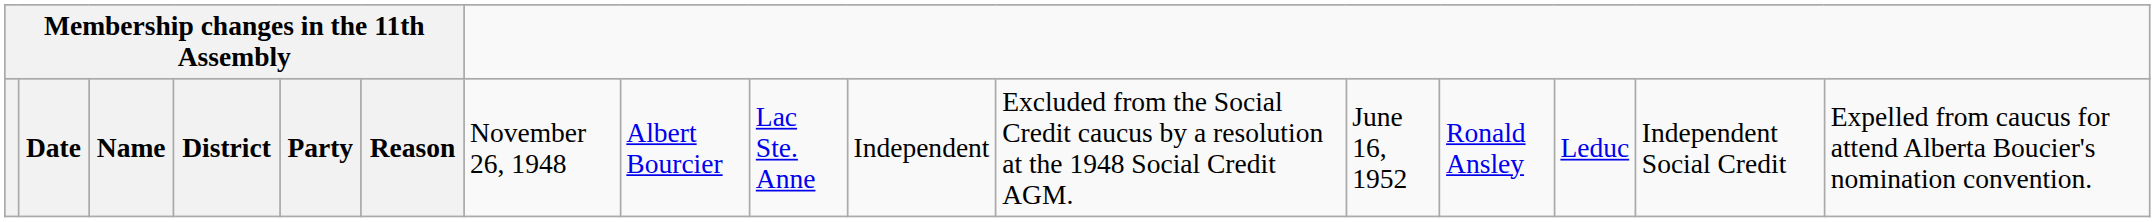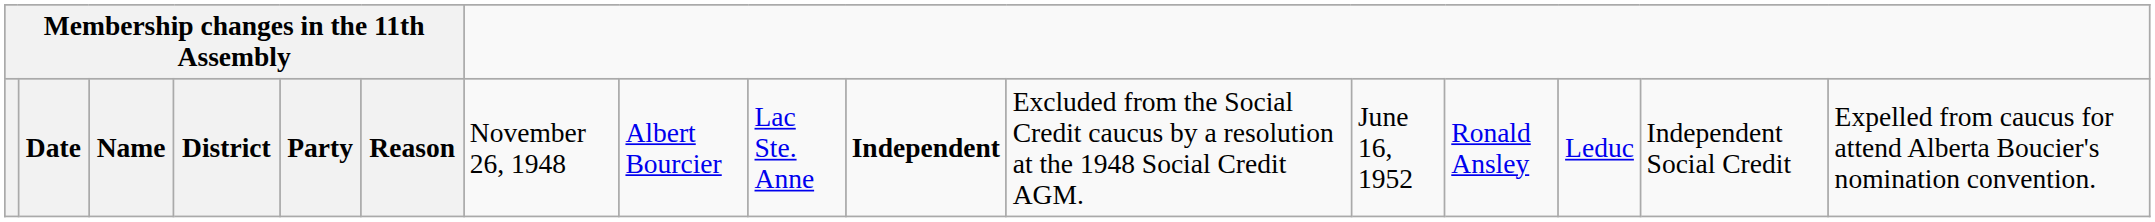(921, 147) normal -> (926, 147) bold
